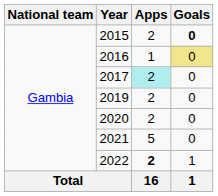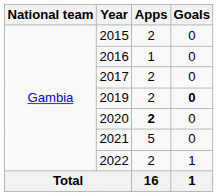(192, 35) bold -> (192, 35) normal
(192, 56) khaki background -> (192, 56) no background
(151, 77) paleturquoise background -> (151, 77) no background
(192, 98) normal -> (192, 98) bold
(151, 118) normal -> (151, 118) bold
(151, 160) bold -> (151, 160) normal
